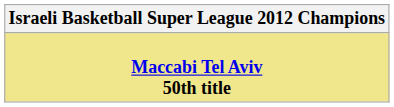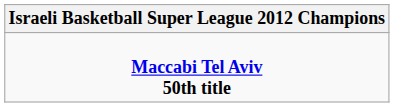(197, 77) khaki background -> (197, 77) no background
